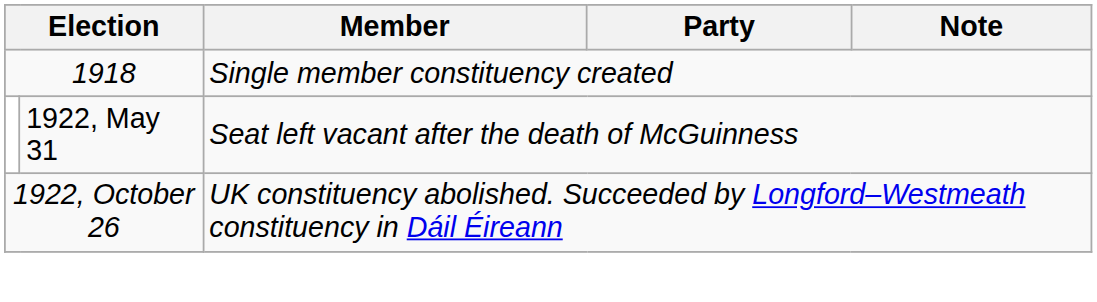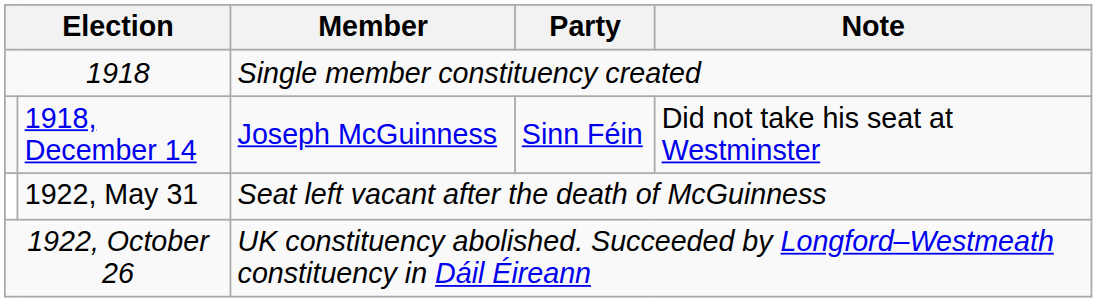+ row: (111, 134)
